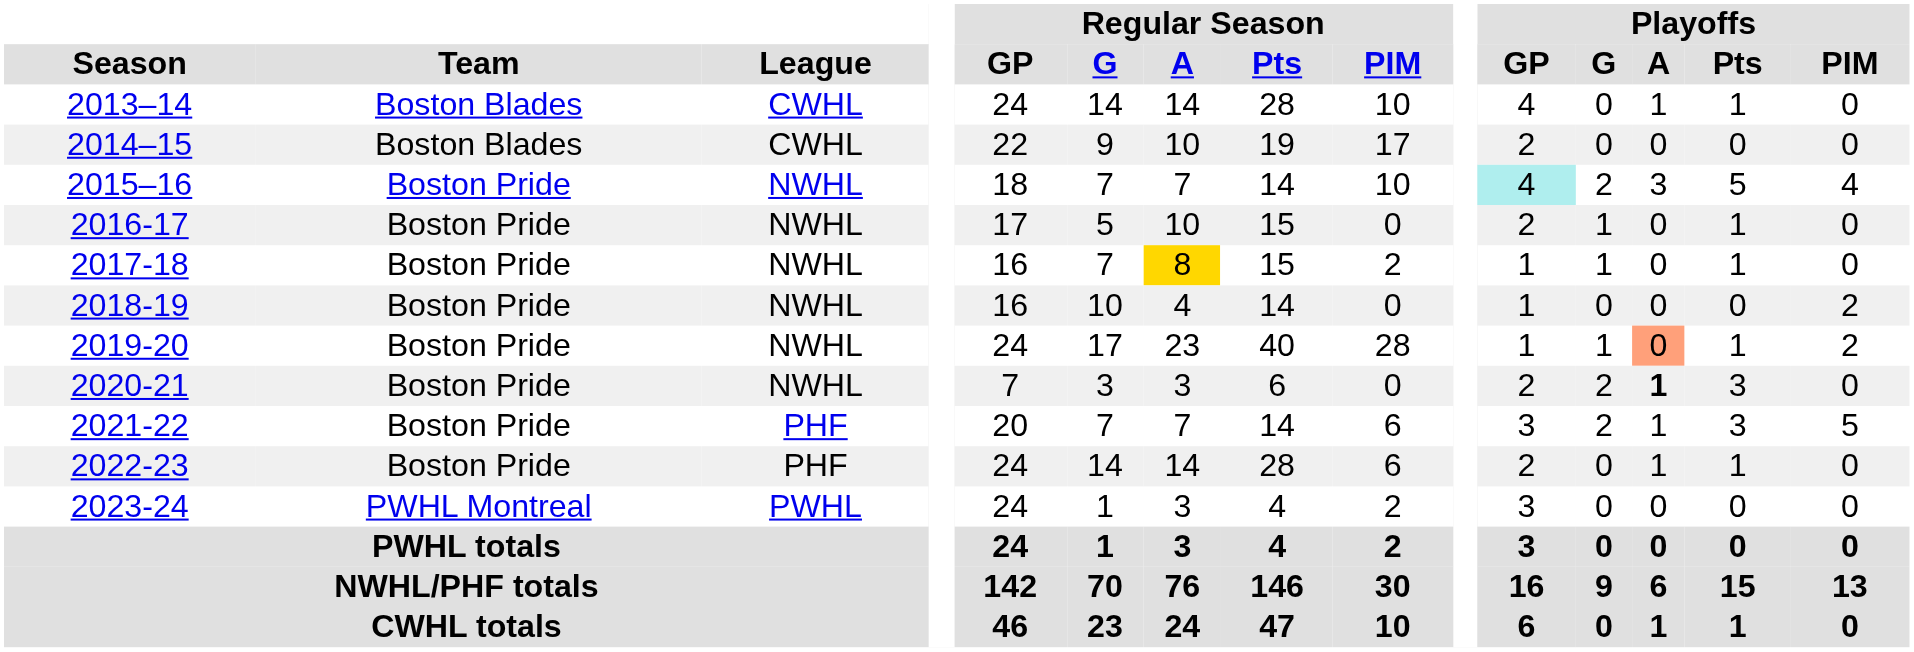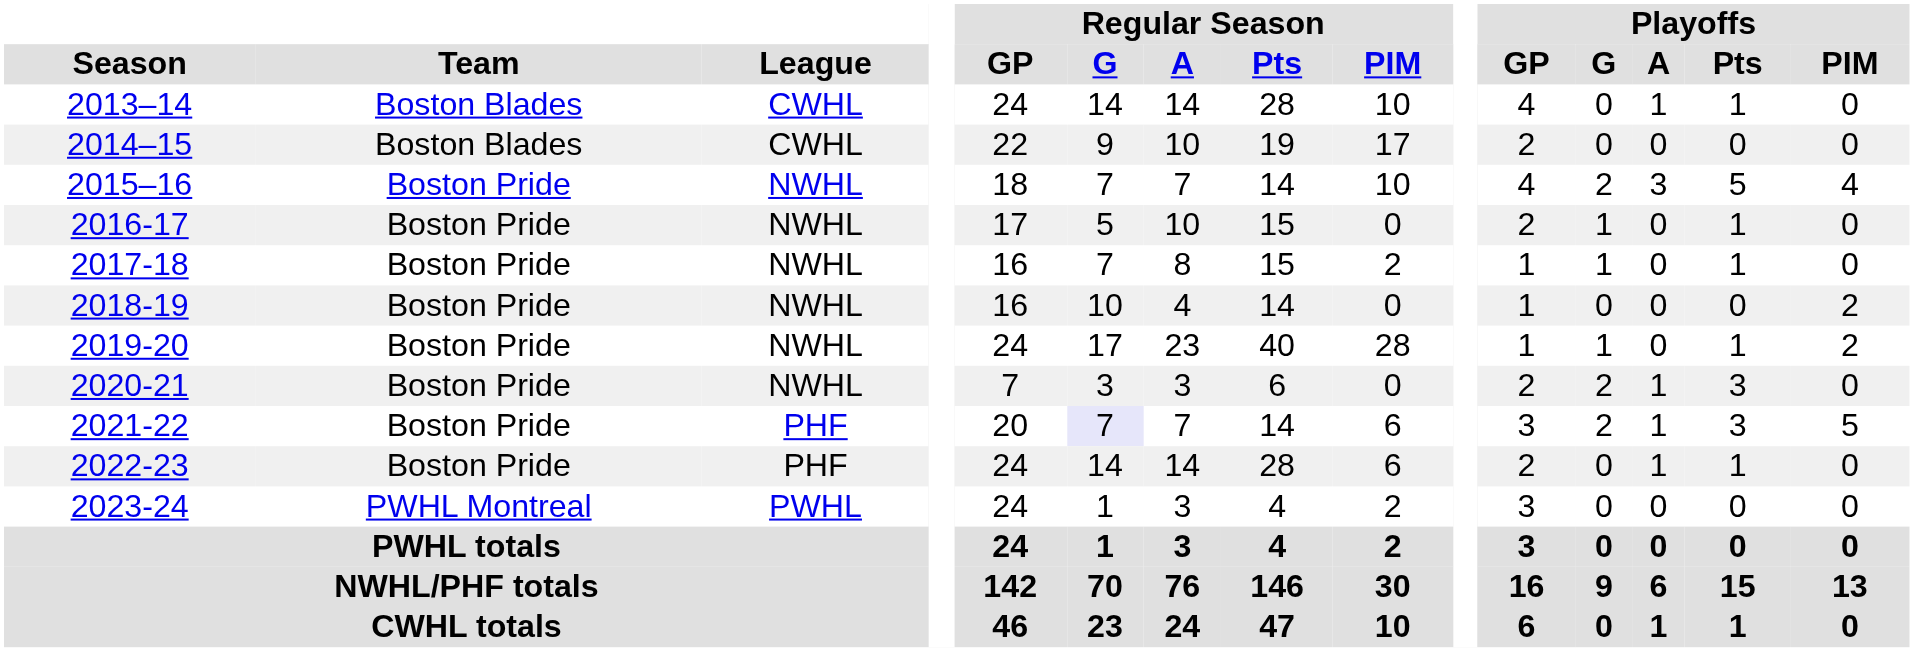(1527, 184) paleturquoise background -> (1527, 184) no background
(1182, 264) gold background -> (1182, 264) no background
(1659, 345) lightsalmon background -> (1659, 345) no background
(1659, 385) bold -> (1659, 385) normal
(1105, 425) no background -> (1105, 425) lavender background
